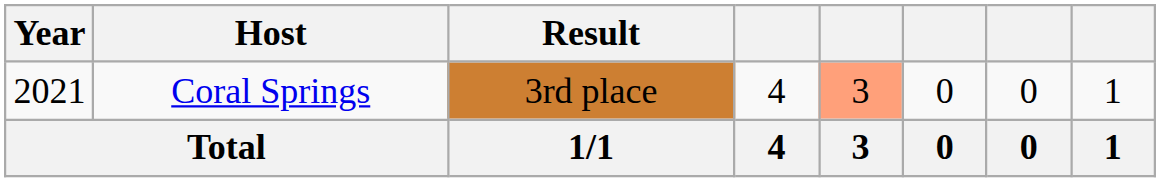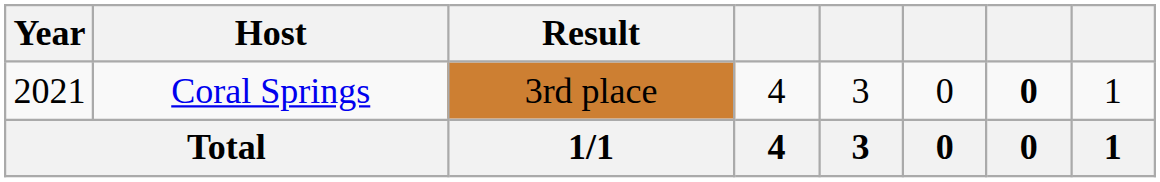(861, 90) lightsalmon background -> (861, 90) no background
(1029, 90) normal -> (1029, 90) bold
